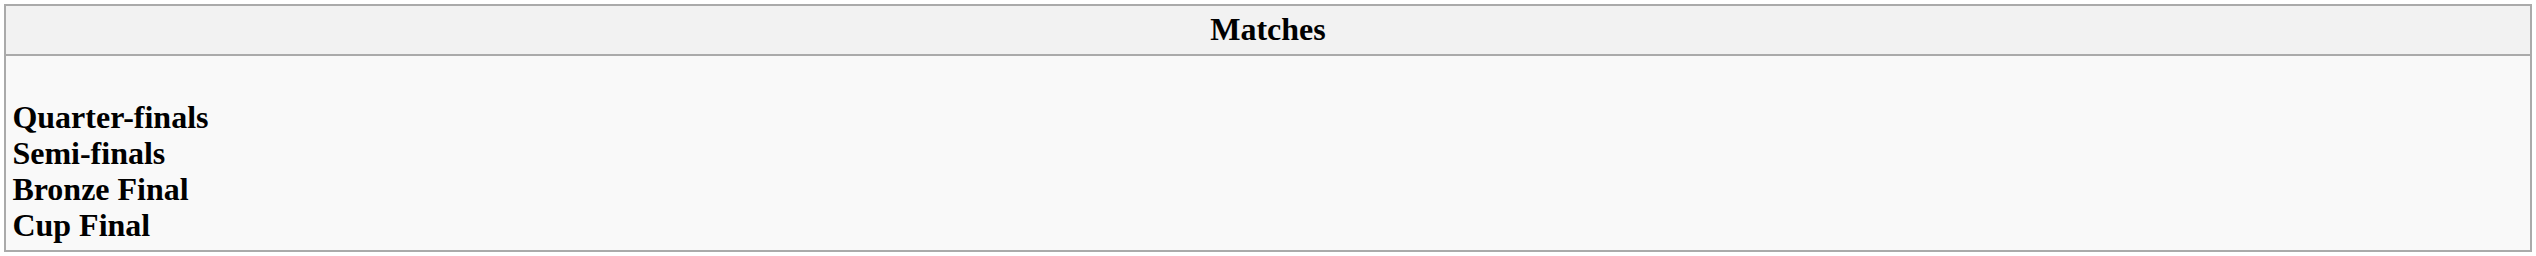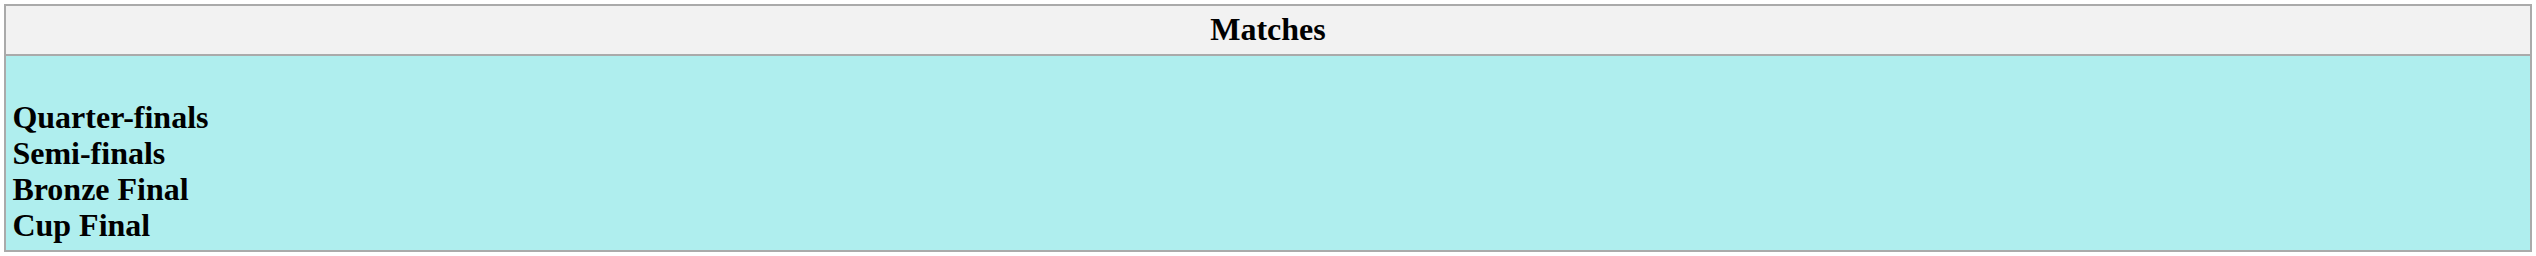(110, 170) no background -> (110, 170) paleturquoise background
